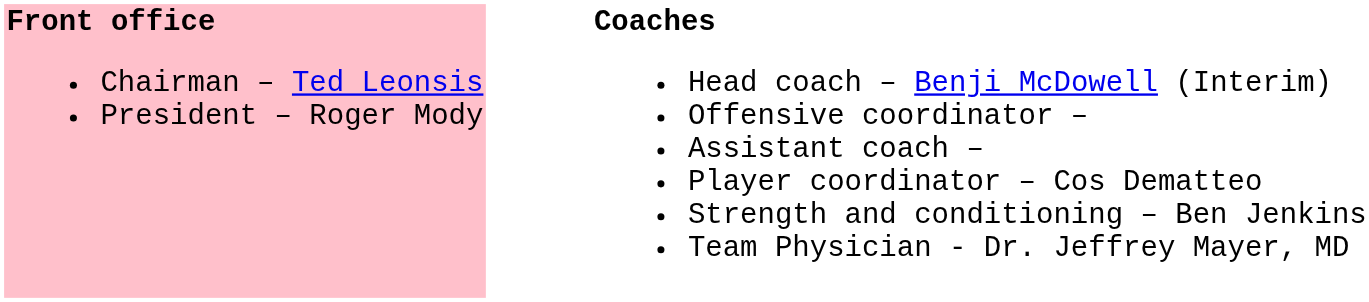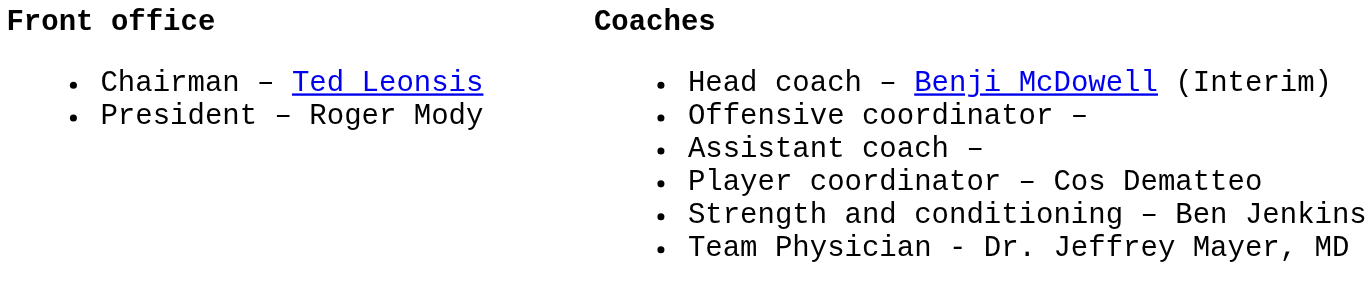(245, 70) pink background -> (245, 70) no background
